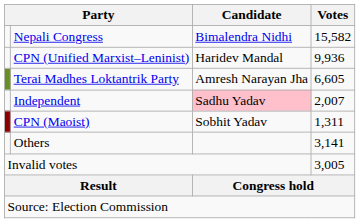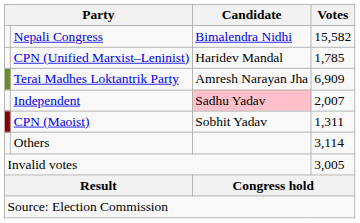(329, 57) 9,936 -> (329, 57) 1,785
(329, 79) 6,605 -> (329, 79) 6,909
(329, 143) 3,141 -> (329, 143) 3,114
